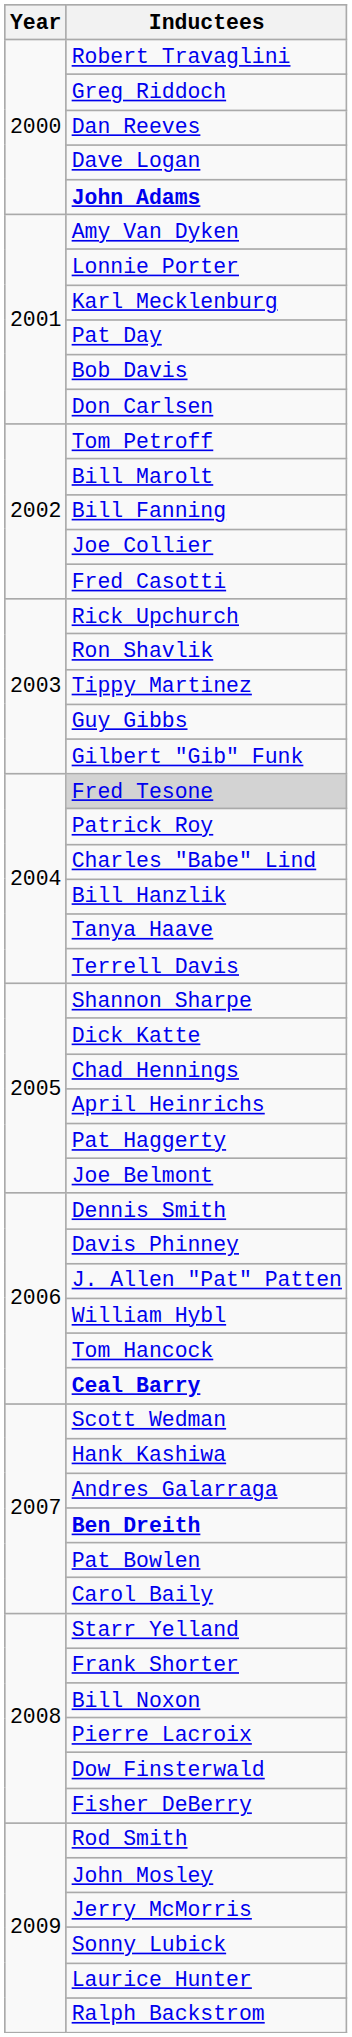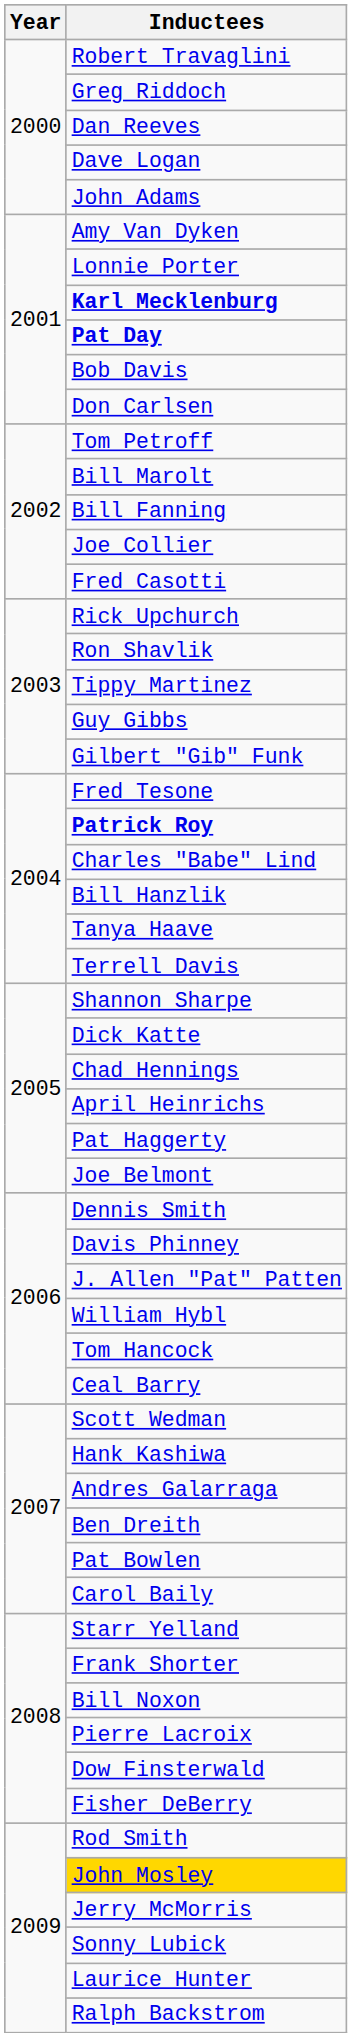(136, 197) bold -> (136, 197) normal
(175, 302) normal -> (175, 302) bold
(117, 337) normal -> (117, 337) bold
(142, 791) lightgrey background -> (142, 791) no background
(142, 826) normal -> (142, 826) bold
(136, 1386) bold -> (136, 1386) normal
(136, 1526) bold -> (136, 1526) normal
(142, 1875) no background -> (142, 1875) gold background
